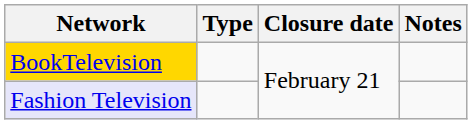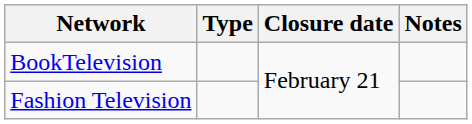(86, 61) gold background -> (86, 61) no background
(101, 99) lavender background -> (101, 99) no background
